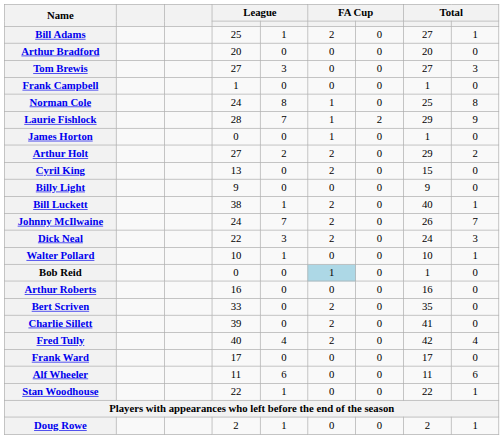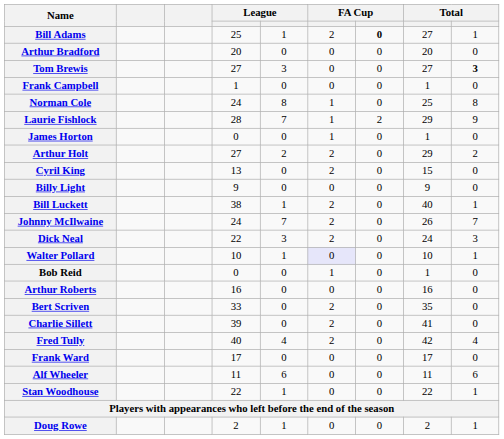(379, 34) normal -> (379, 34) bold
(475, 68) normal -> (475, 68) bold
(332, 255) no background -> (332, 255) lavender background
(332, 272) lightblue background -> (332, 272) no background
